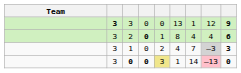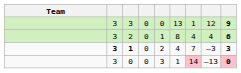(115, 23) bold -> (115, 23) normal
(146, 36) bold -> (146, 36) normal
(115, 49) normal -> (115, 49) bold
(131, 49) normal -> (131, 49) bold
(211, 49) lightgrey background -> (211, 49) no background
(131, 62) bold -> (131, 62) normal
(146, 62) bold -> (146, 62) normal
(162, 62) khaki background -> (162, 62) no background
(193, 62) no background -> (193, 62) pink background
(211, 62) pink background -> (211, 62) no background
(228, 62) no background -> (228, 62) pink background
